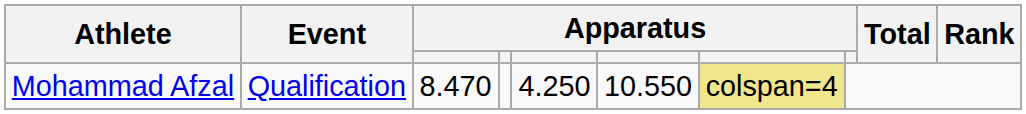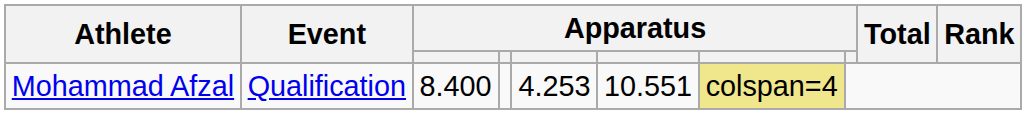(456, 87) 8.470 -> (456, 87) 8.400
(555, 87) 4.250 -> (555, 87) 4.253
(648, 87) 10.550 -> (648, 87) 10.551
